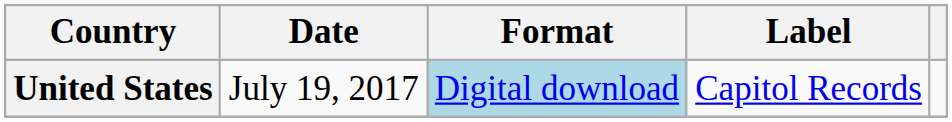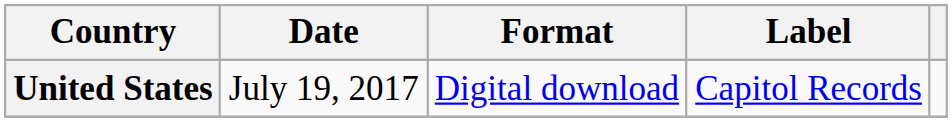(557, 87) lightblue background -> (557, 87) no background
